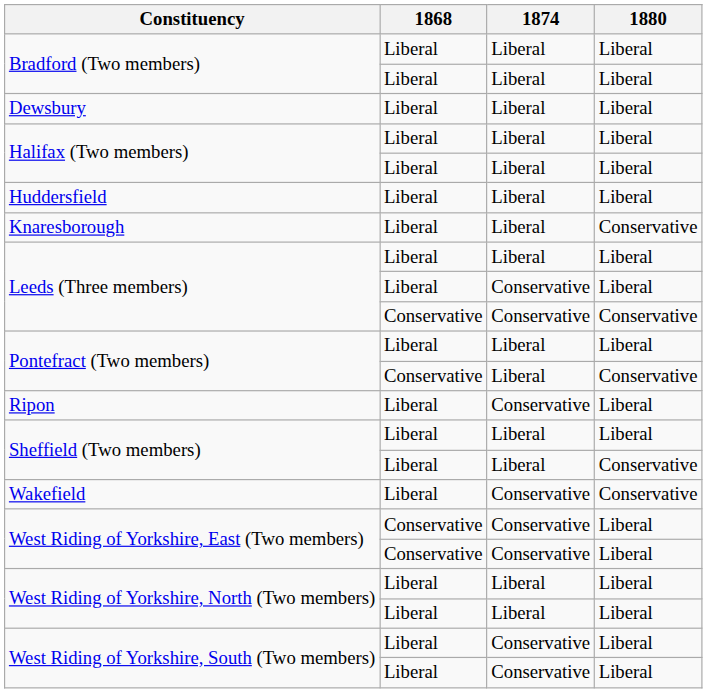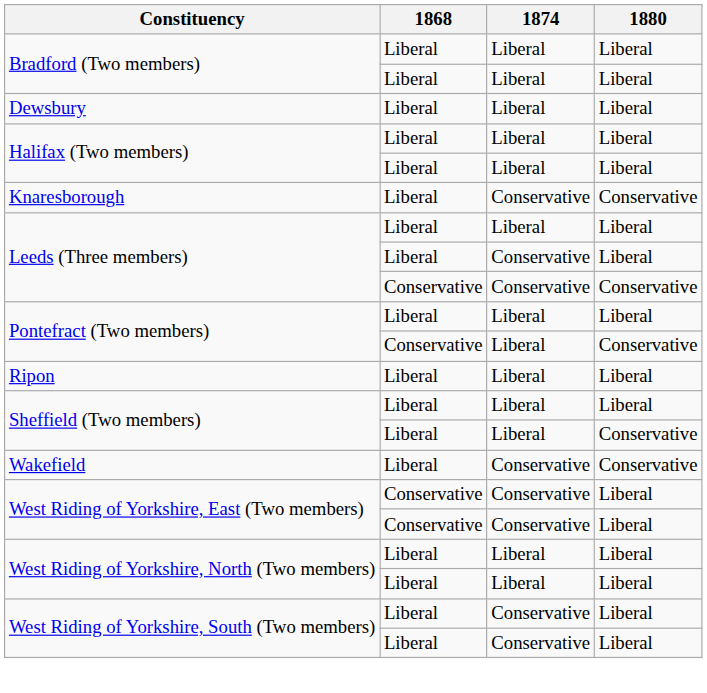- row: (58, 197)
(518, 227) Liberal -> (541, 197) Conservative
(541, 405) Conservative -> (518, 375) Liberal
